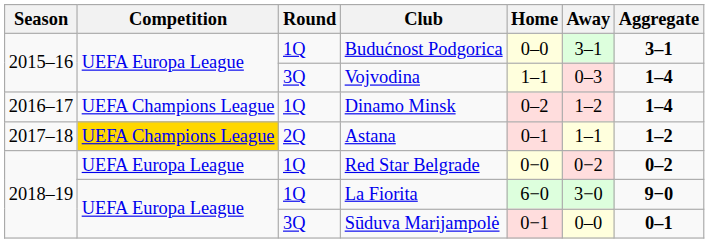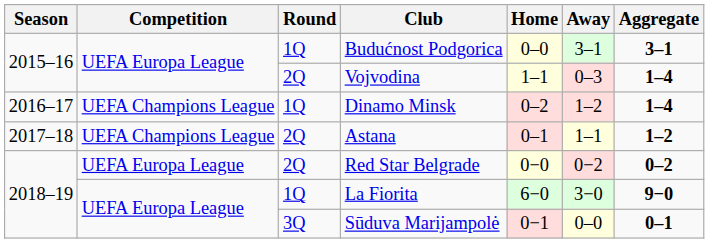(294, 77) 3Q -> (294, 77) 2Q
(178, 135) gold background -> (178, 135) no background
(294, 164) 1Q -> (294, 164) 2Q
